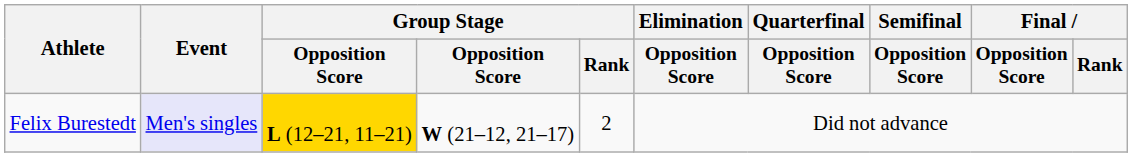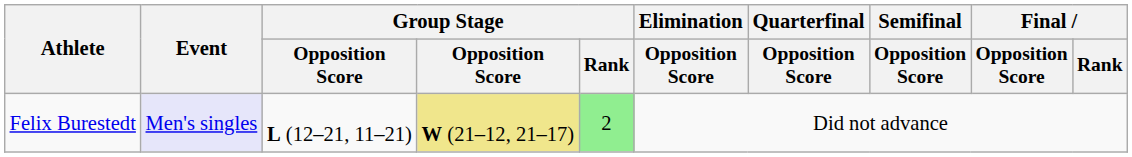(339, 135) gold background -> (339, 135) no background
(498, 135) no background -> (498, 135) khaki background
(606, 122) no background -> (606, 122) lightgreen background
